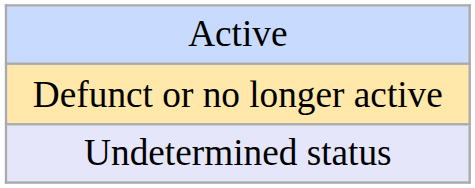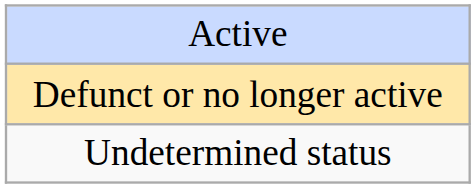(238, 152) lavender background -> (238, 152) no background
